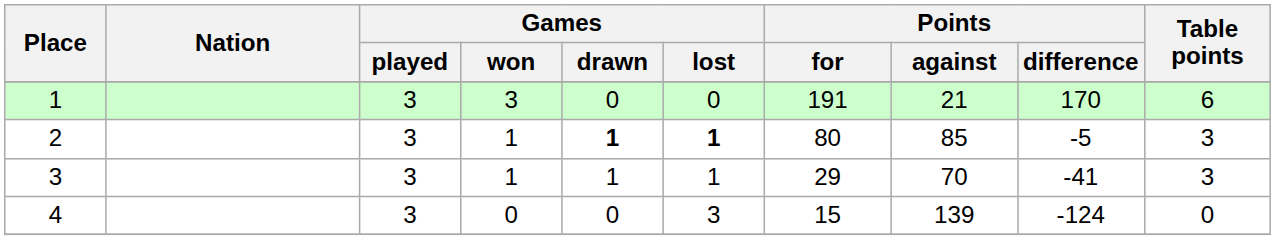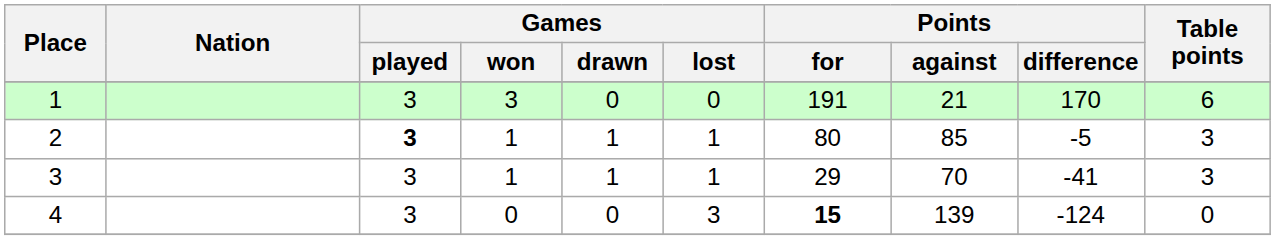(410, 138) normal -> (410, 138) bold
(612, 138) bold -> (612, 138) normal
(714, 138) bold -> (714, 138) normal
(828, 215) normal -> (828, 215) bold
